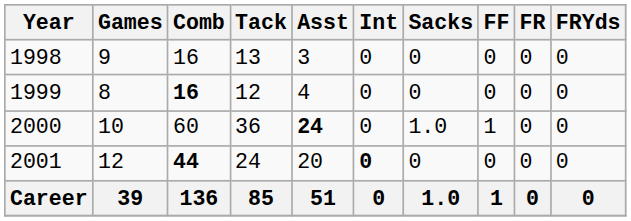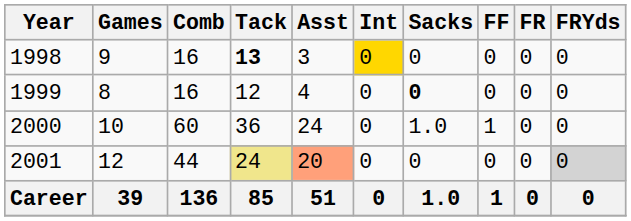(248, 58) normal -> (248, 58) bold
(366, 58) no background -> (366, 58) gold background
(186, 93) bold -> (186, 93) normal
(415, 93) normal -> (415, 93) bold
(310, 128) bold -> (310, 128) normal
(186, 163) bold -> (186, 163) normal
(248, 163) no background -> (248, 163) khaki background
(310, 163) no background -> (310, 163) lightsalmon background
(366, 163) bold -> (366, 163) normal
(562, 163) no background -> (562, 163) lightgrey background
